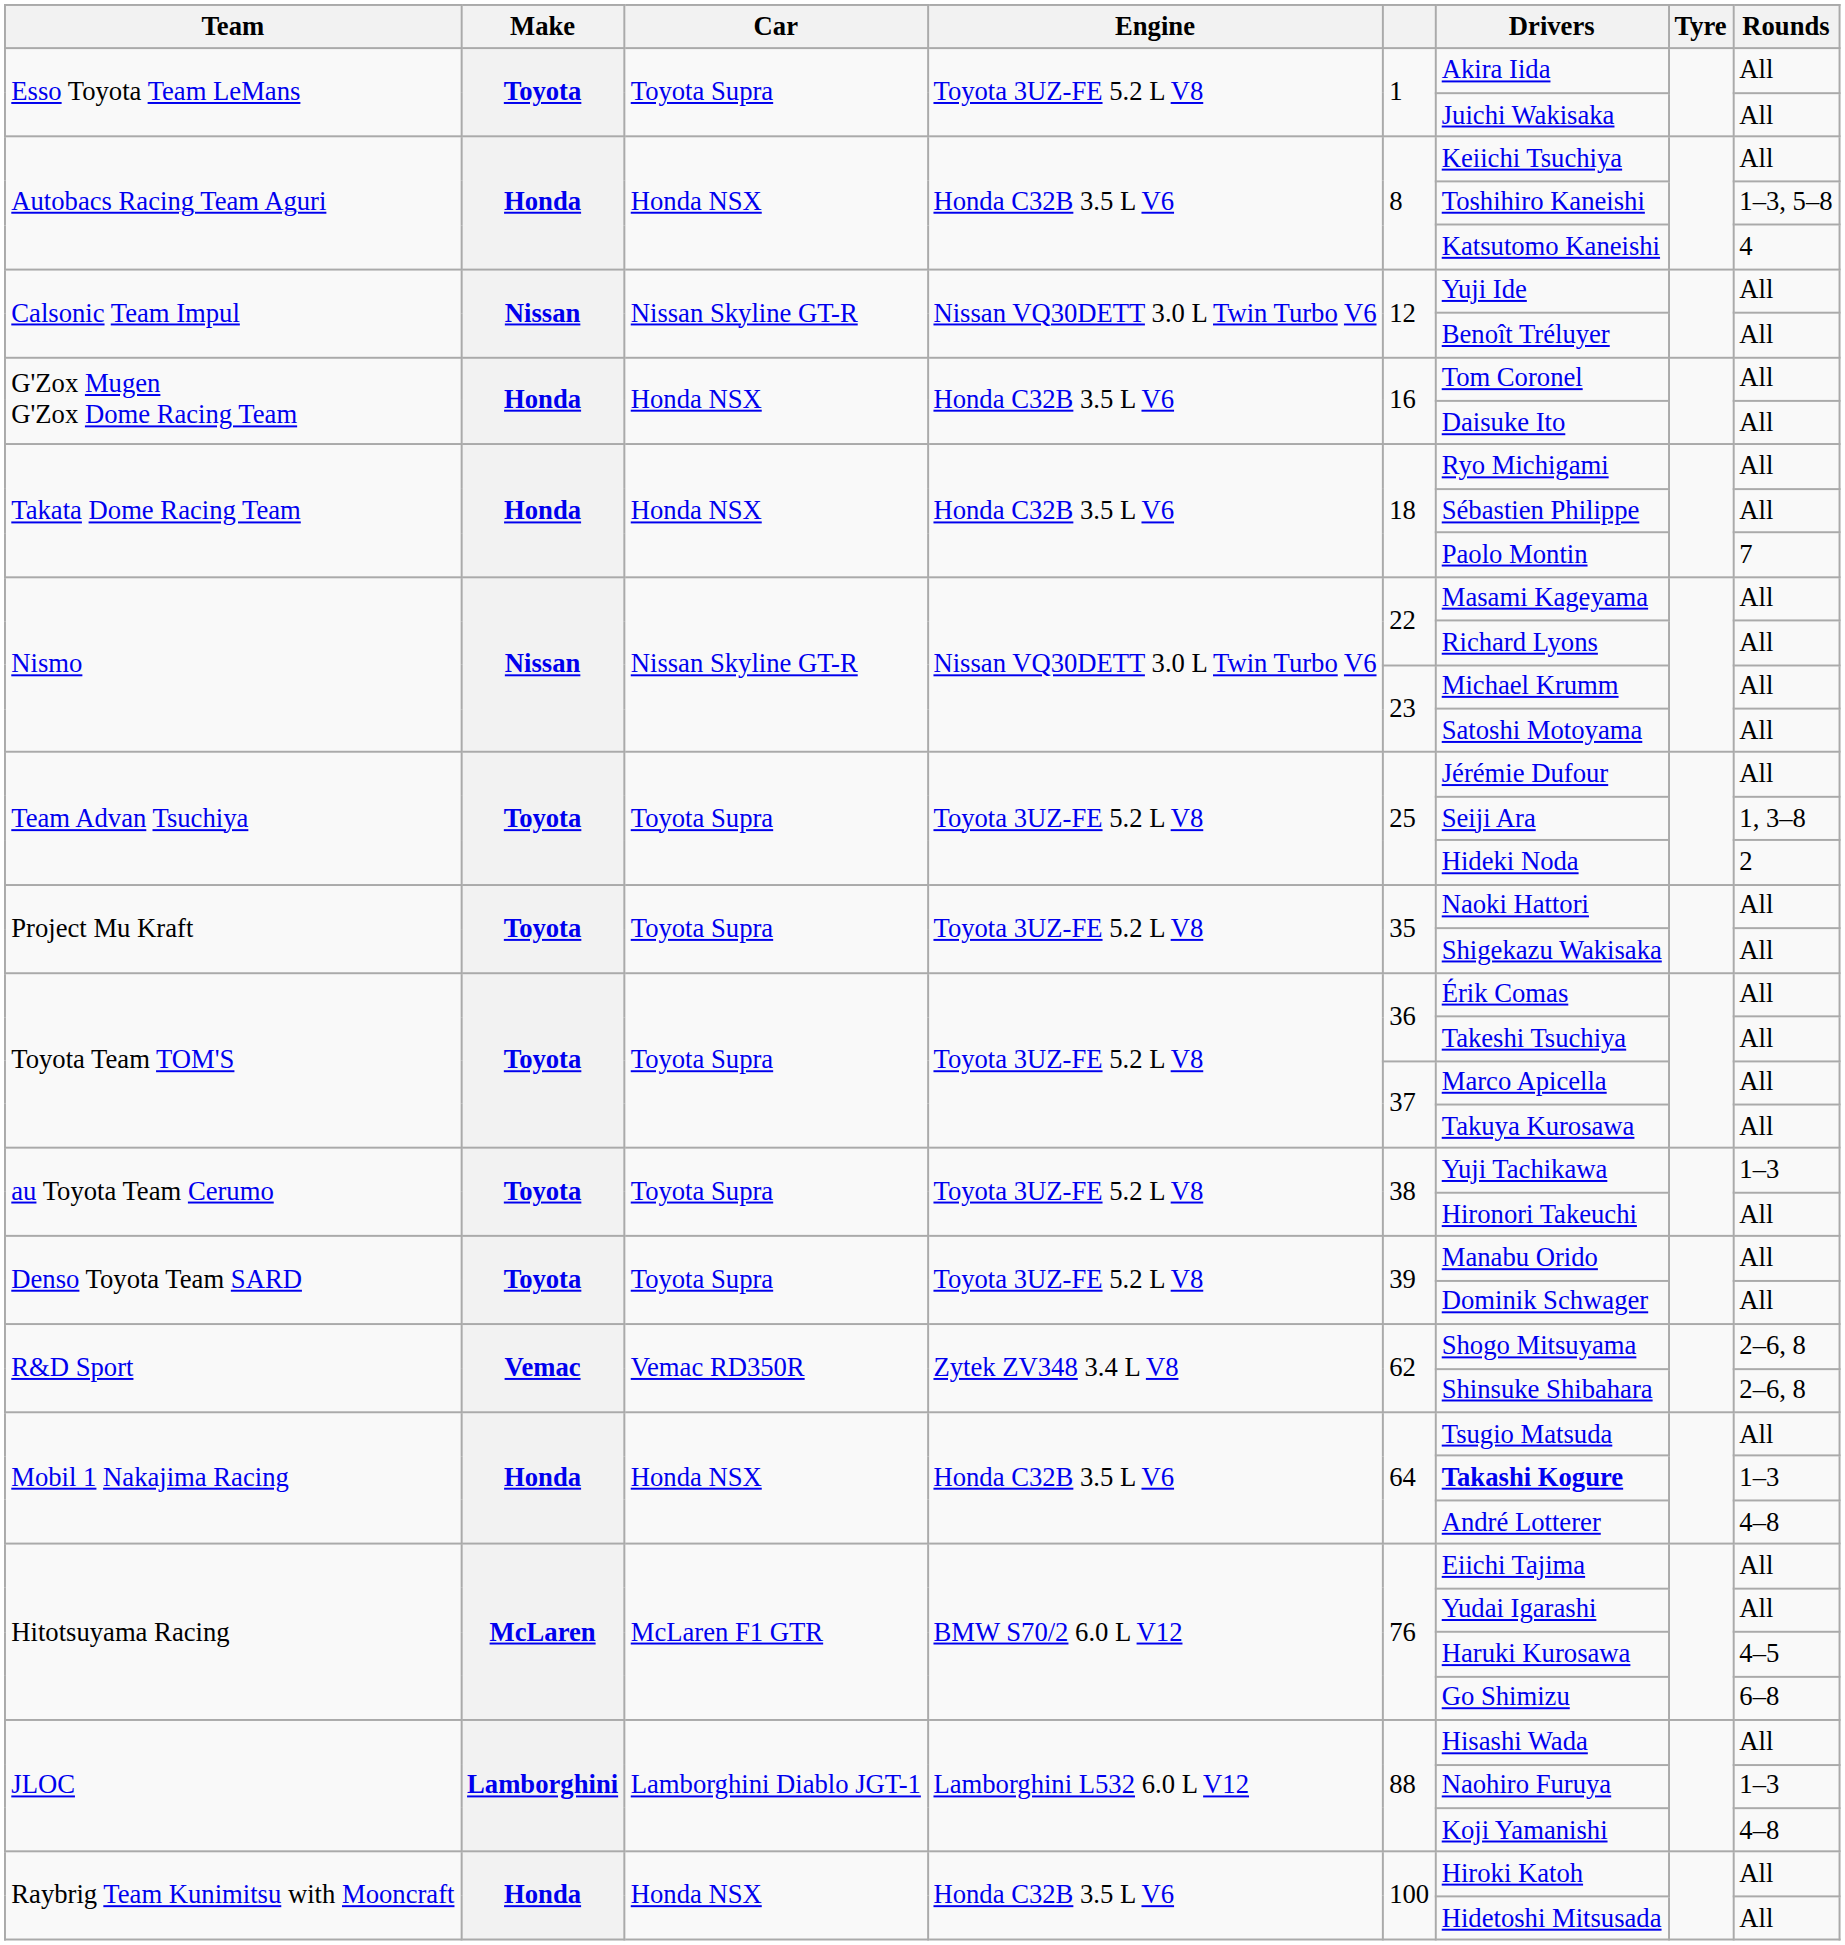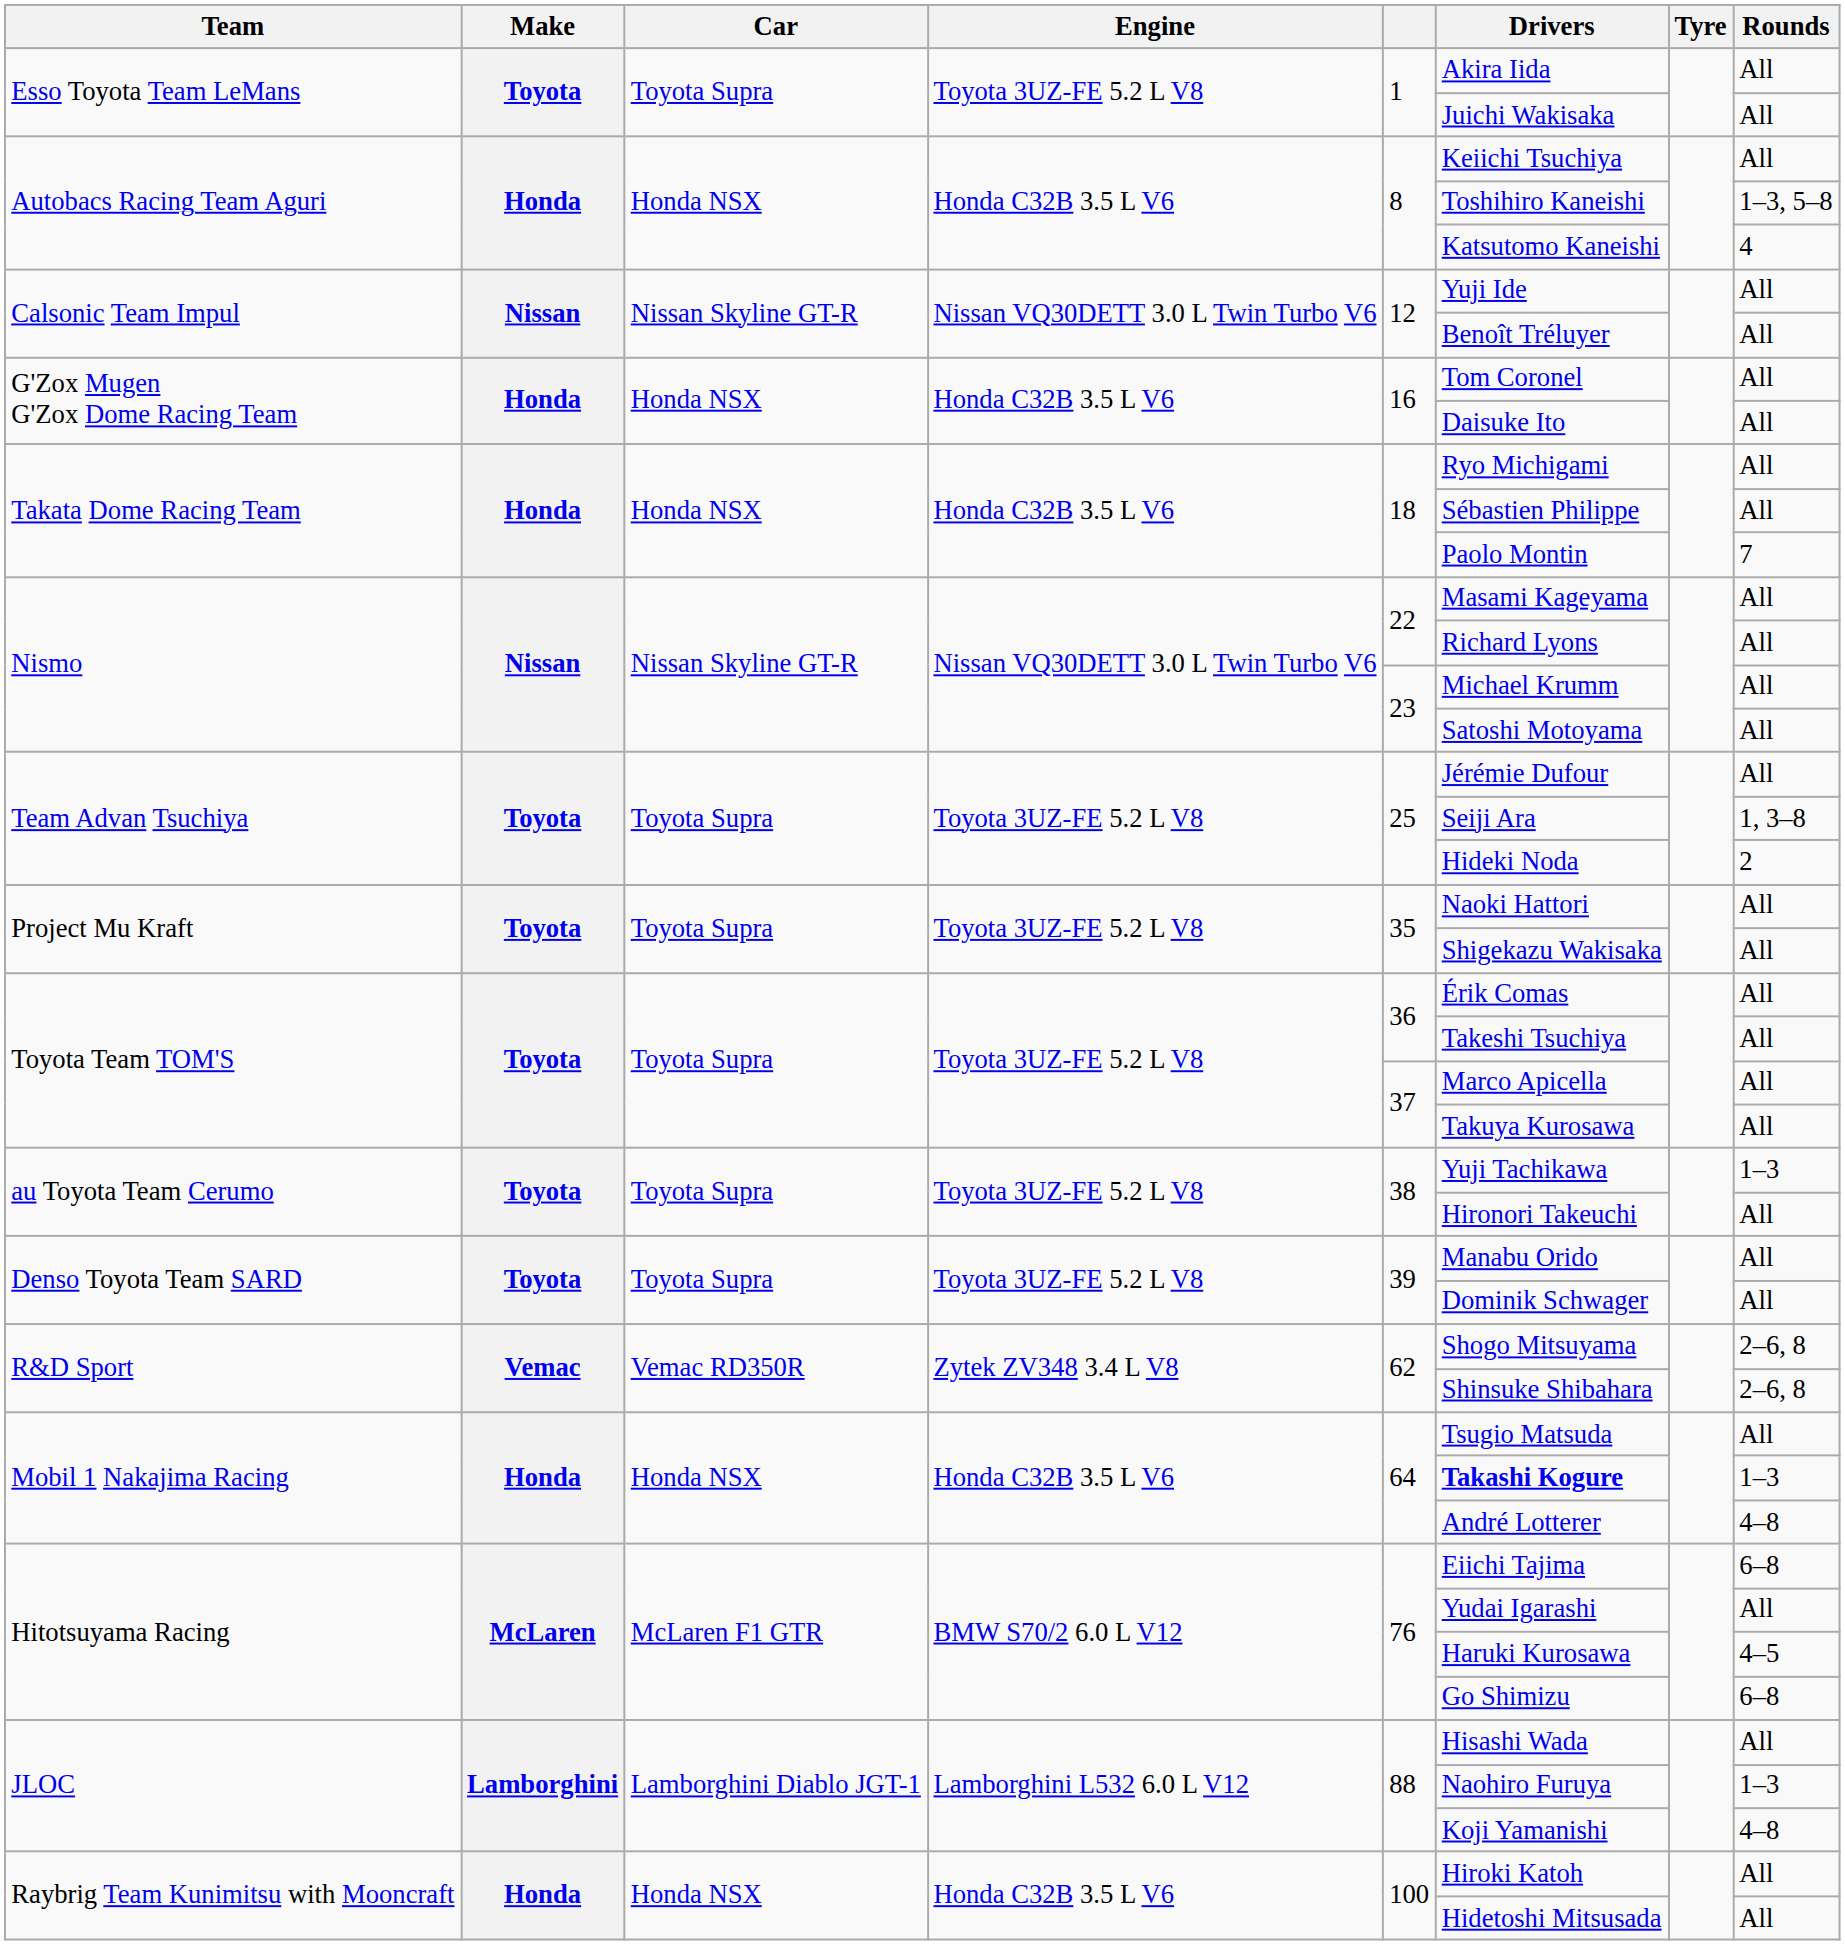(1756, 1565) All -> (1759, 1565) 6–8
